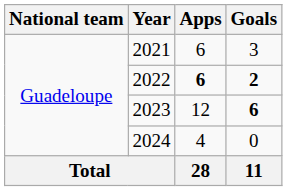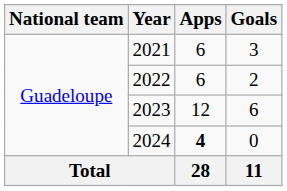(201, 79) bold -> (201, 79) normal
(254, 79) bold -> (254, 79) normal
(254, 110) bold -> (254, 110) normal
(201, 140) normal -> (201, 140) bold
